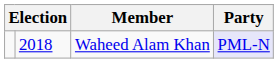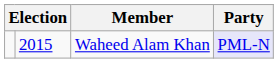(36, 44) 2018 -> (36, 44) 2015
